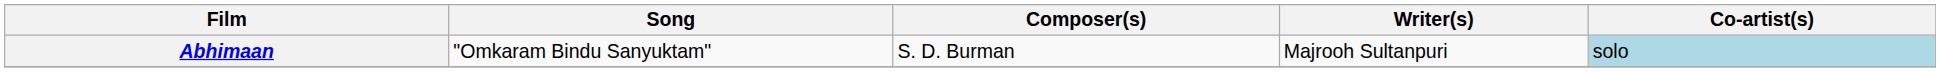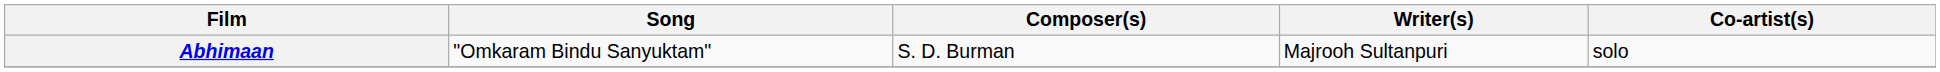(1611, 50) lightblue background -> (1611, 50) no background
